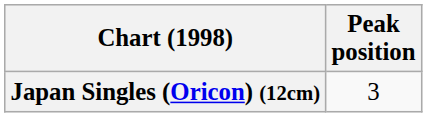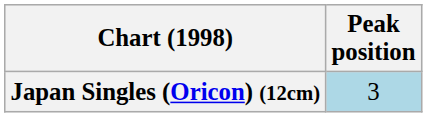(374, 91) no background -> (374, 91) lightblue background
